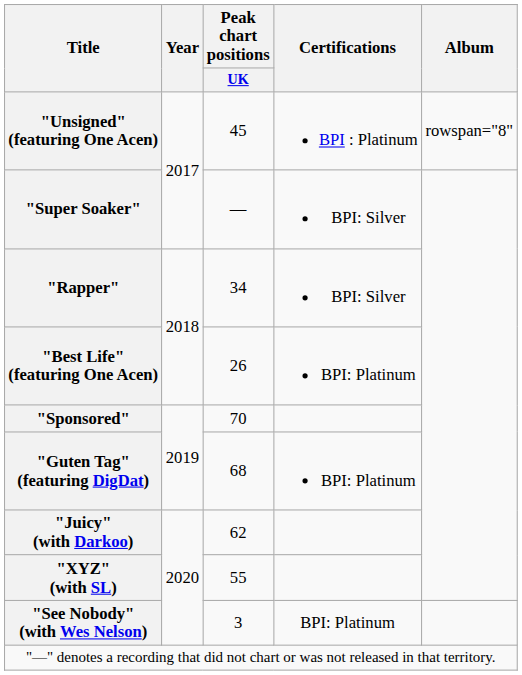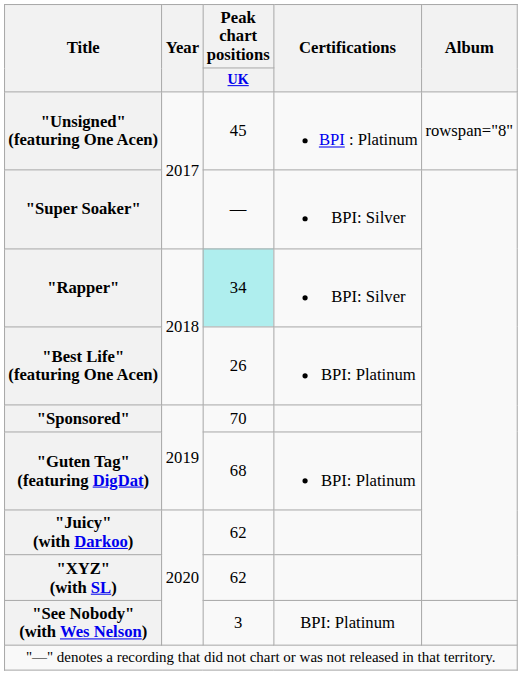(238, 287) no background -> (238, 287) paleturquoise background
(238, 577) 55 -> (238, 577) 62
